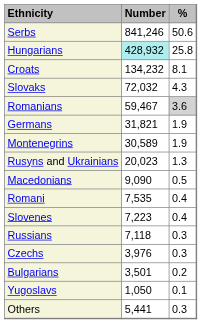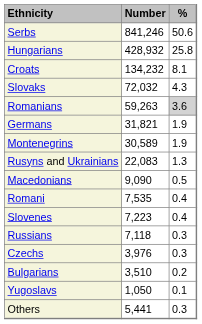(144, 51) paleturquoise background -> (144, 51) no background
(141, 106) 59,467 -> (141, 106) 59,263
(141, 161) 20,023 -> (141, 161) 22,083
(138, 272) 3,501 -> (138, 272) 3,510
